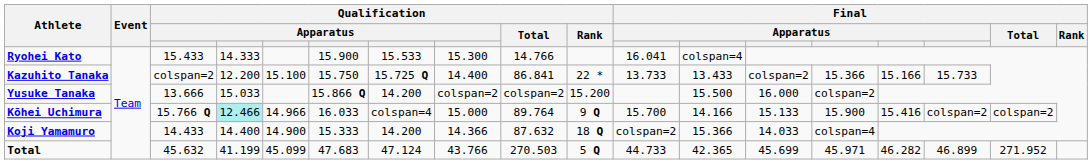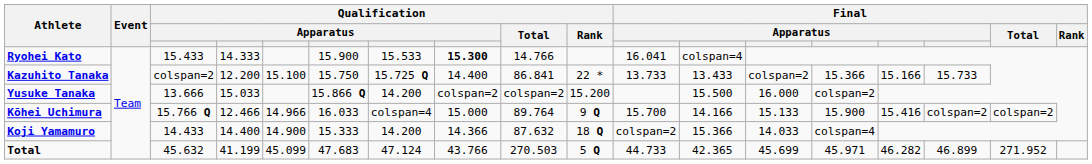(467, 55) normal -> (467, 55) bold
(240, 112) paleturquoise background -> (240, 112) no background
